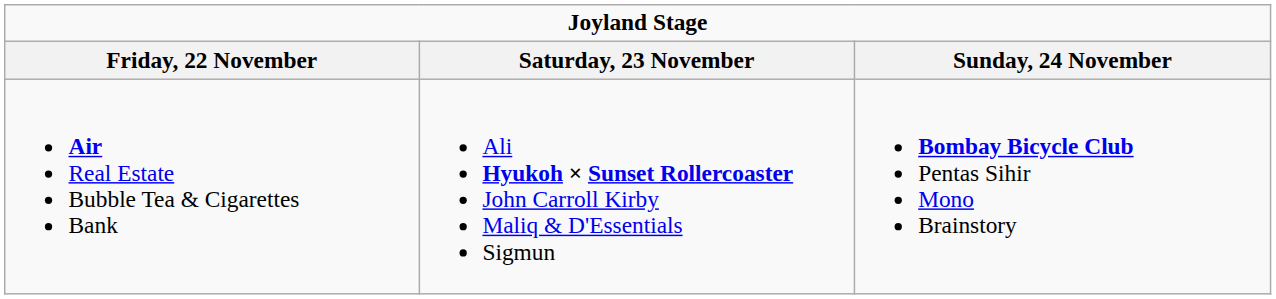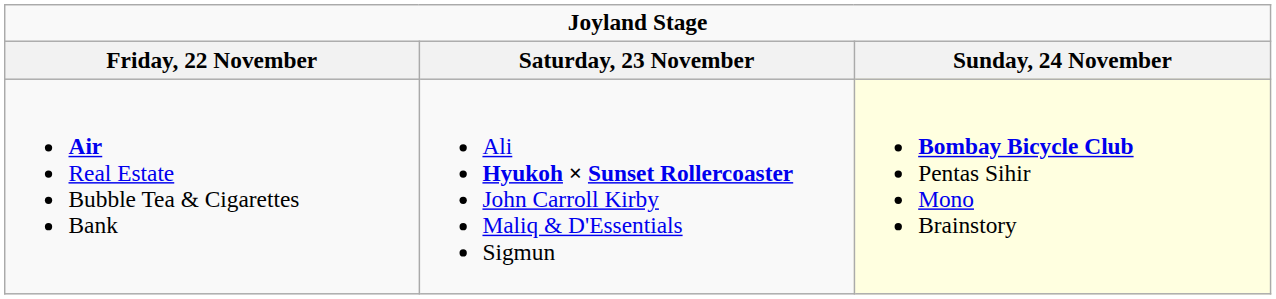(1062, 186) no background -> (1062, 186) lightyellow background
